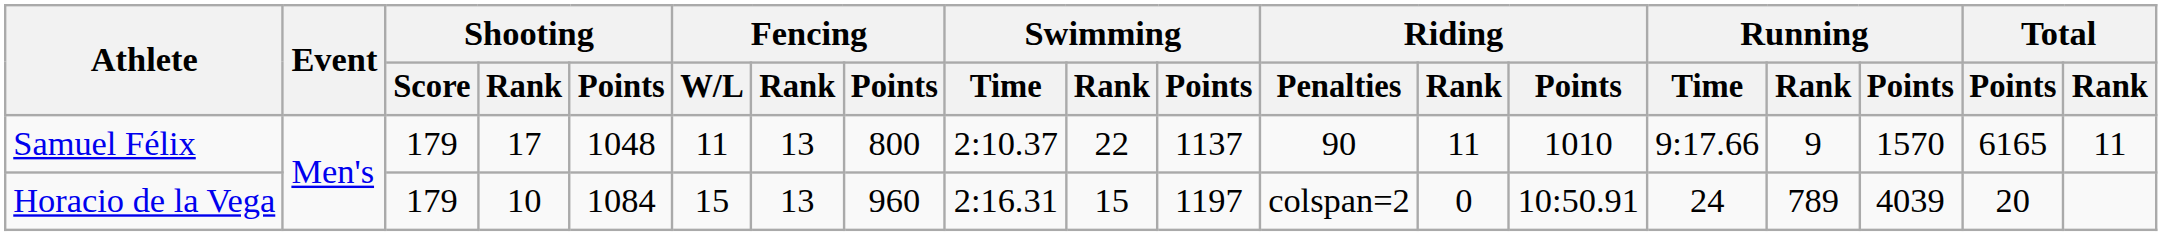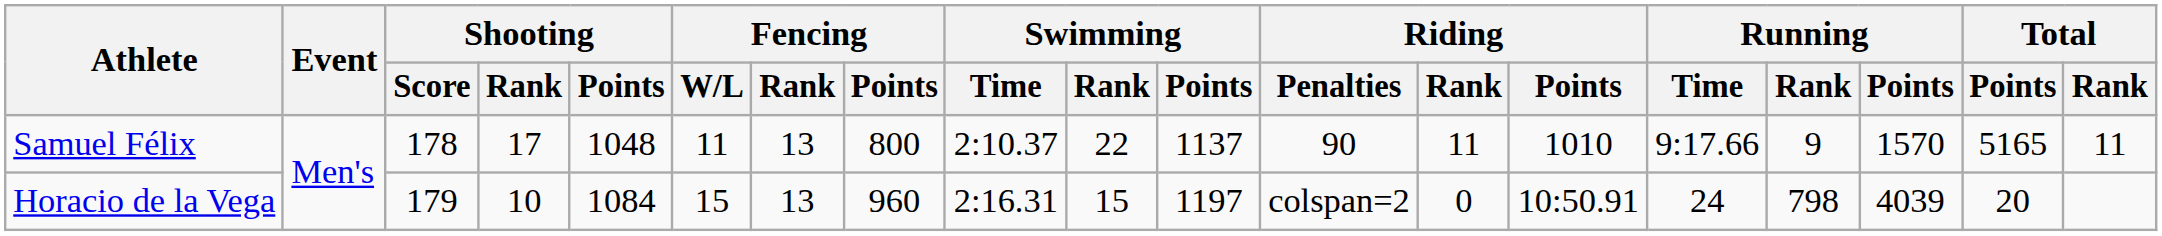(432, 143) 179 -> (432, 143) 178
(2013, 143) 6165 -> (2013, 143) 5165
(1813, 200) 789 -> (1813, 200) 798
